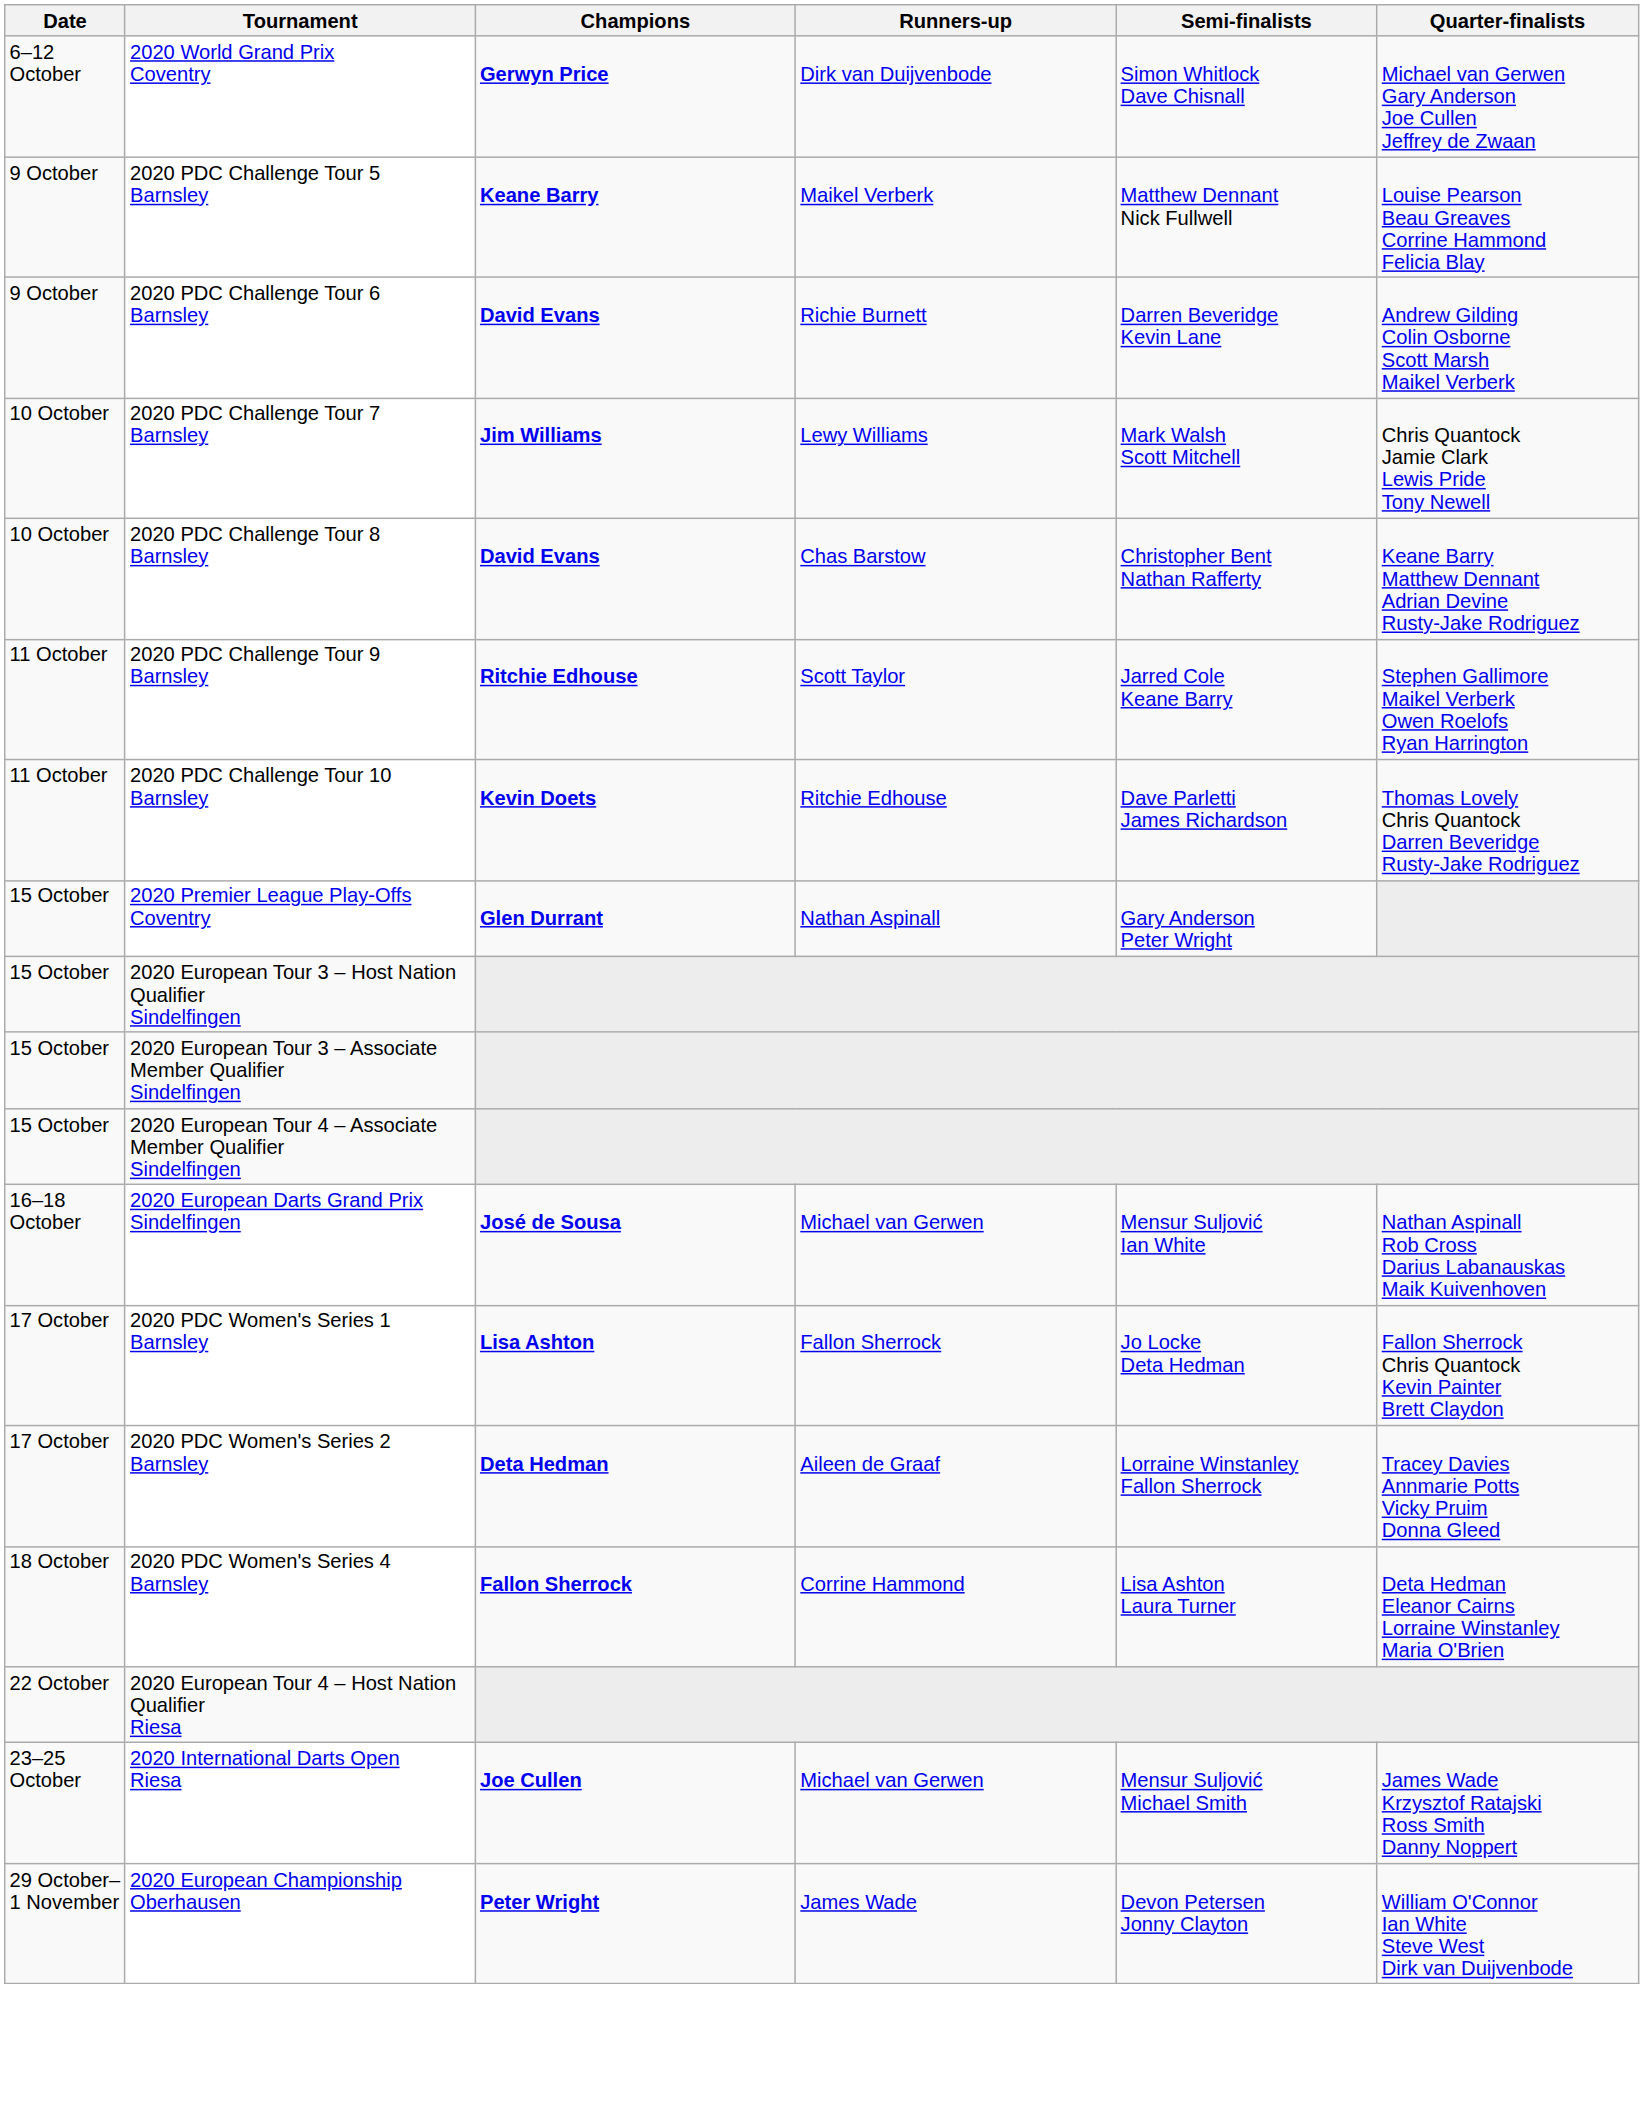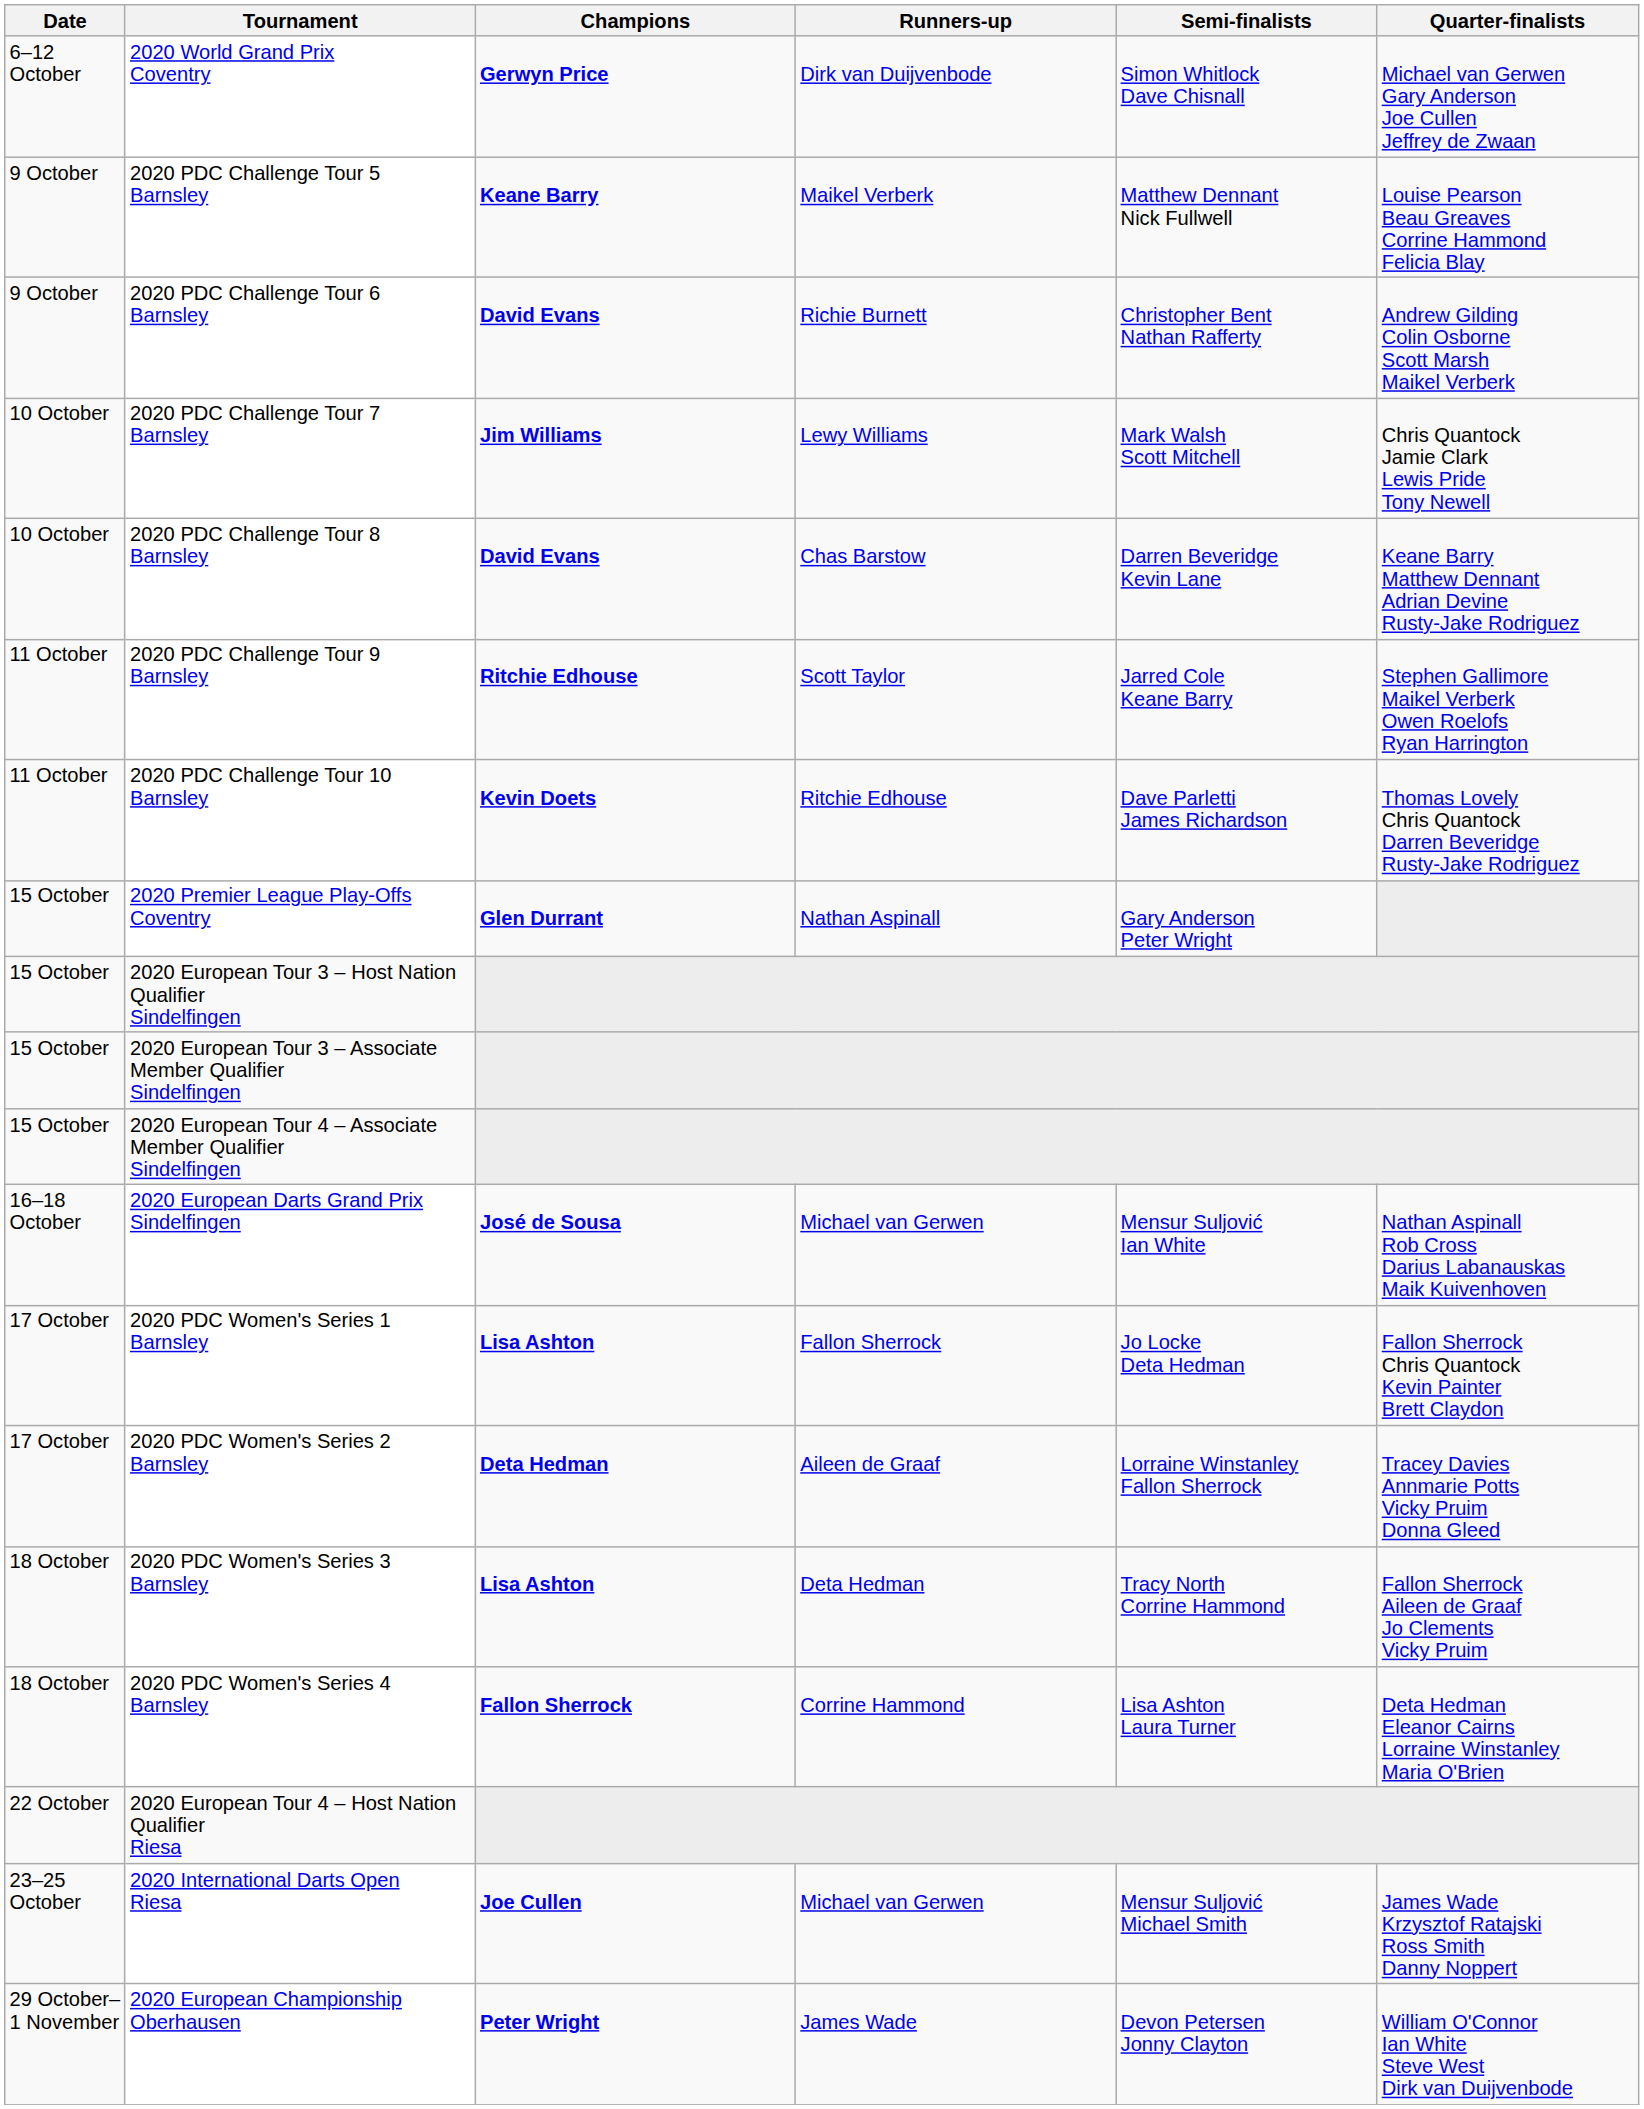(1199, 326) Darren Beveridge Kevin Lane -> (1196, 326) Christopher Bent Nathan Rafferty
(1196, 567) Christopher Bent Nathan Rafferty -> (1199, 567) Darren Beveridge Kevin Lane
+ row: (260, 1573)
